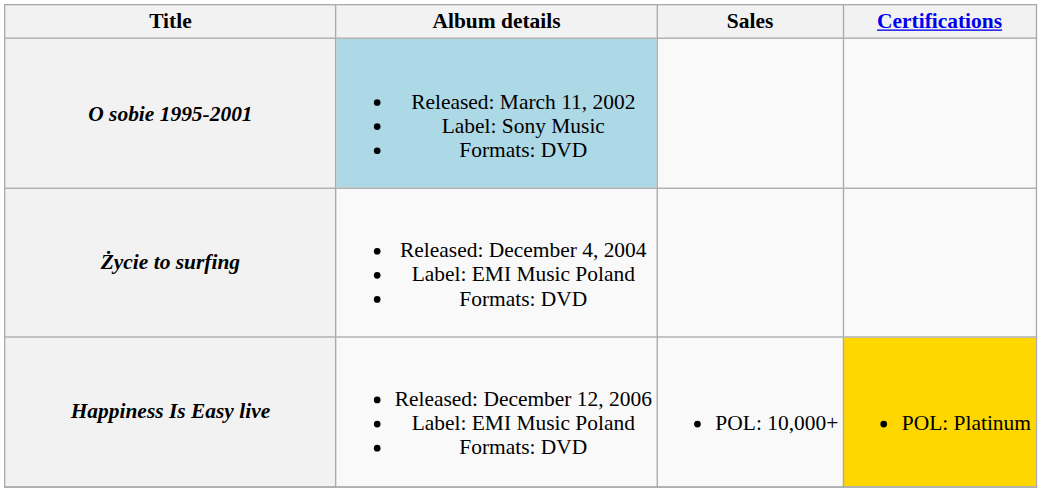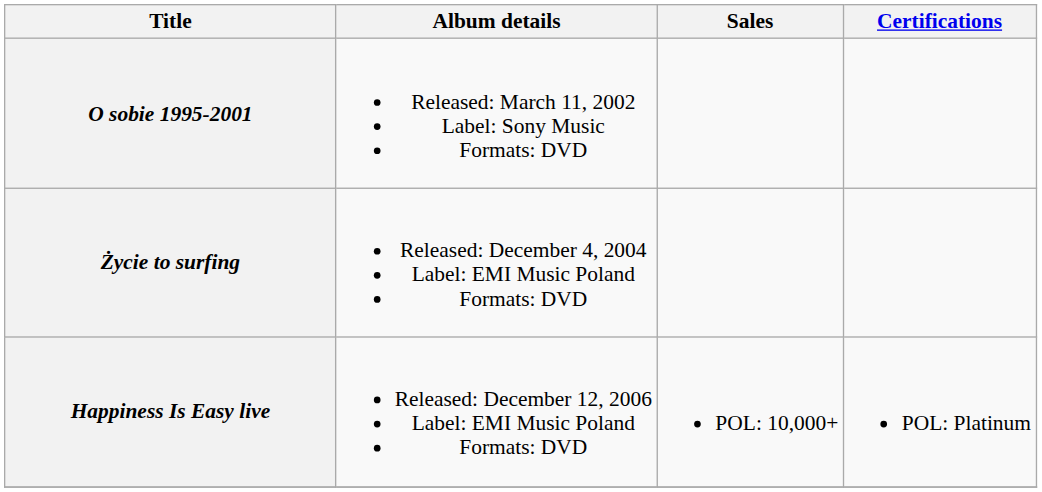(496, 125) lightblue background -> (496, 125) no background
(940, 424) gold background -> (940, 424) no background
